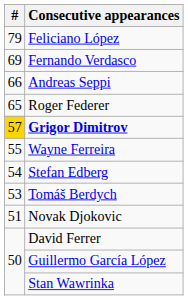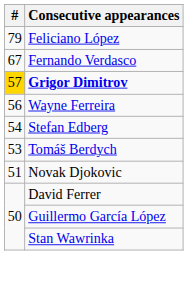(15, 60) 69 -> (15, 60) 67
- row: (70, 82)
- row: (69, 105)
(15, 149) 55 -> (15, 105) 56
